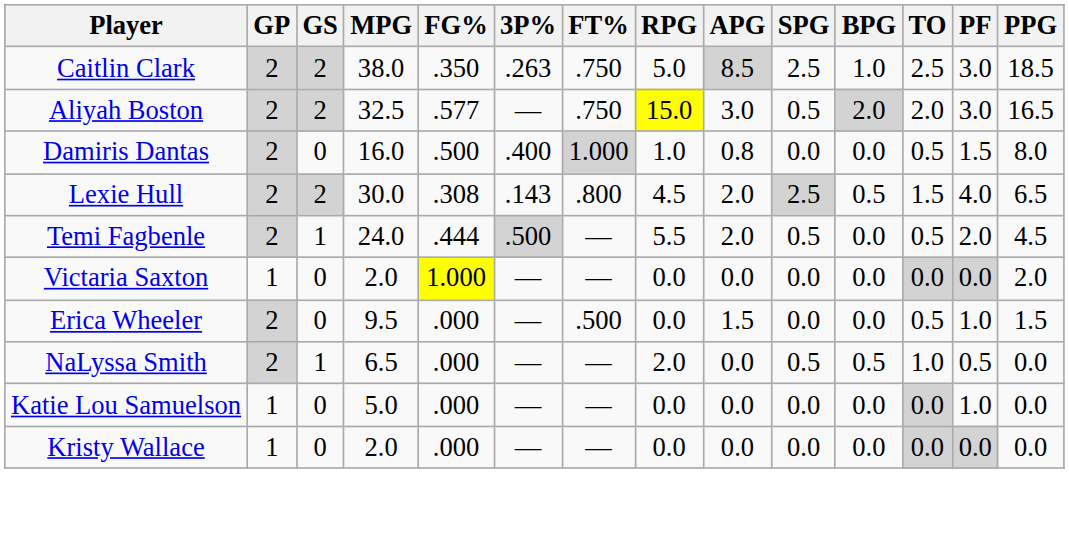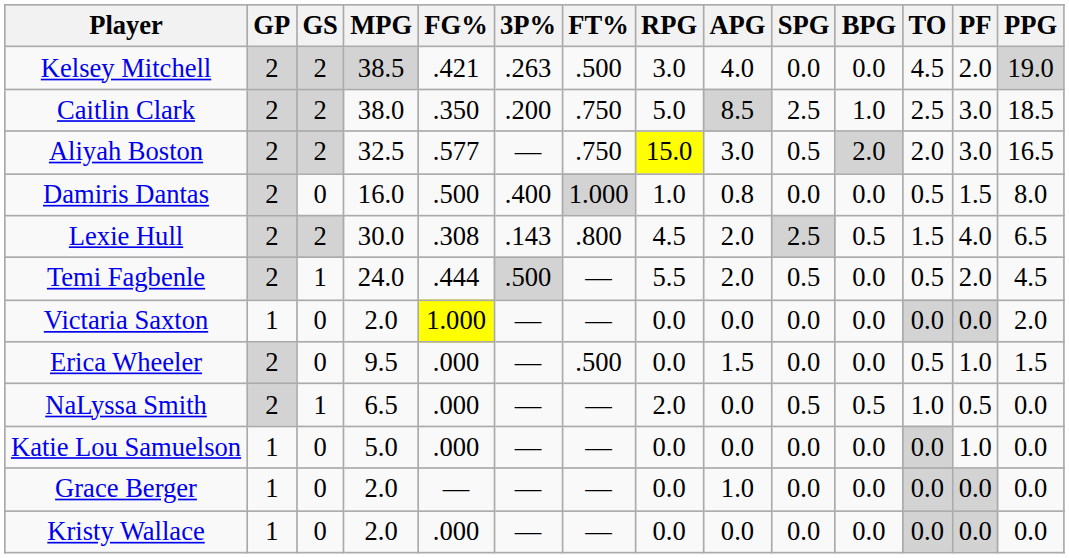+ row: (126, 67)
(528, 67) .263 -> (528, 109) .200
+ row: (126, 488)
